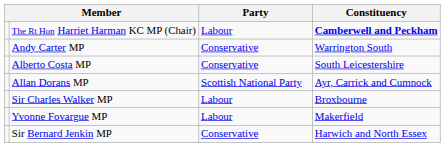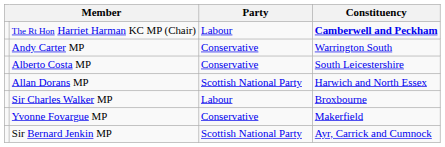(373, 82) Ayr, Carrick and Cumnock -> (371, 82) Harwich and North Essex
(217, 116) Labour -> (230, 116) Conservative
(230, 133) Conservative -> (251, 133) Scottish National Party
(371, 133) Harwich and North Essex -> (373, 133) Ayr, Carrick and Cumnock
